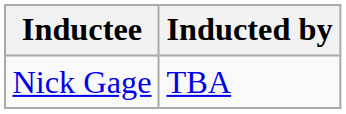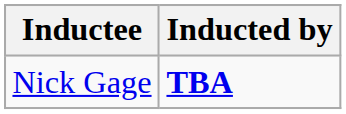(199, 81) normal -> (200, 81) bold
